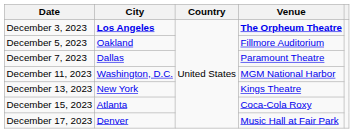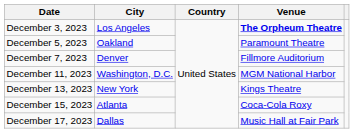(126, 27) bold -> (123, 27) normal
(282, 43) Fillmore Auditorium -> (282, 43) Paramount Theatre
(110, 58) Dallas -> (113, 58) Denver
(282, 58) Paramount Theatre -> (282, 58) Fillmore Auditorium
(113, 120) Denver -> (110, 120) Dallas
